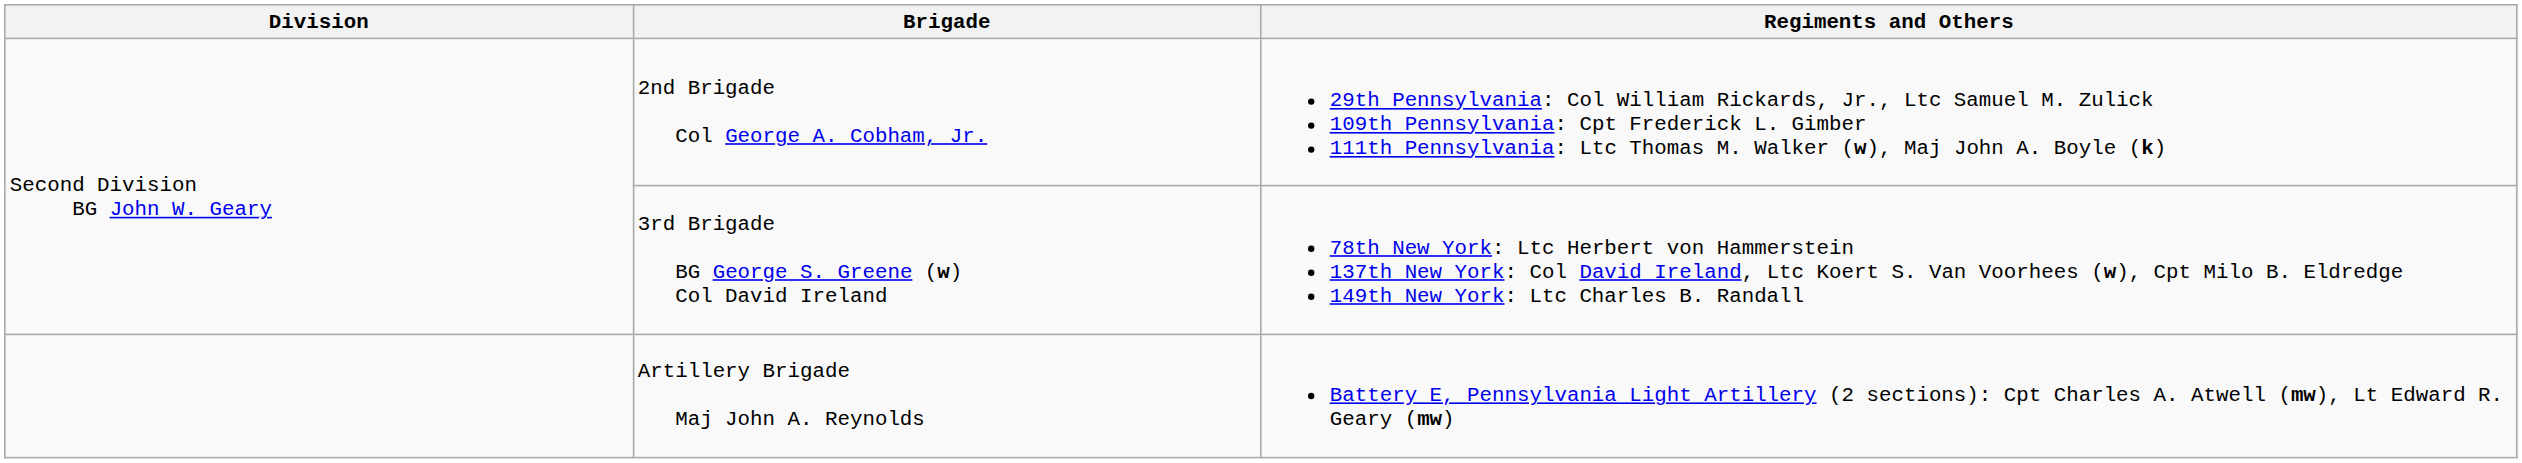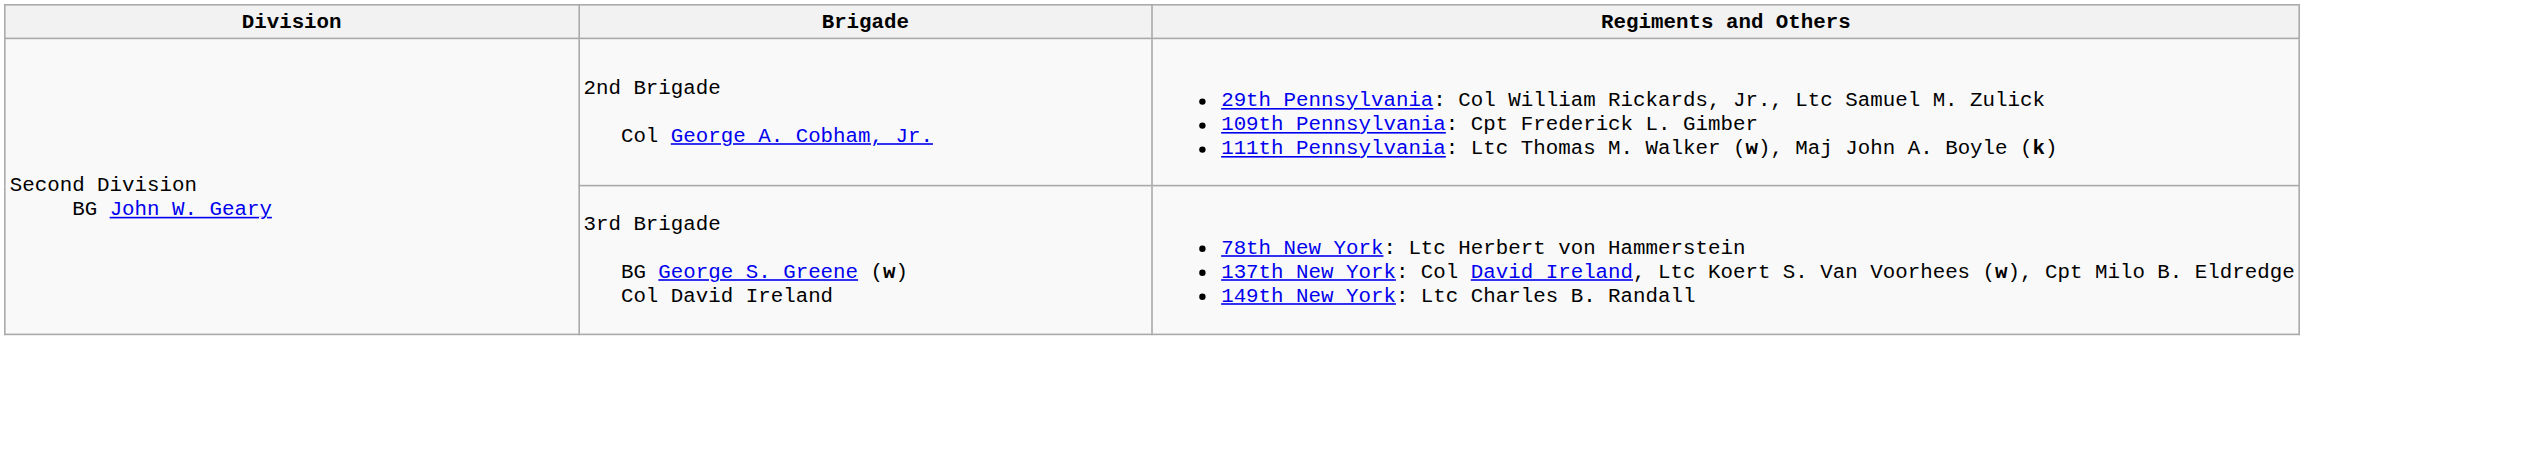- row: (781, 395)
